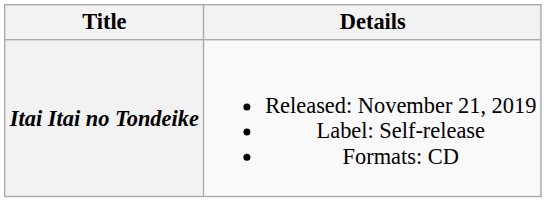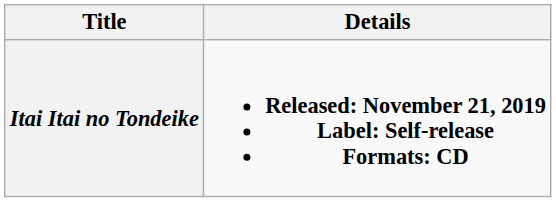(373, 131) normal -> (378, 131) bold
